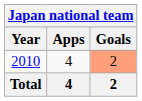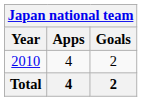(113, 61) lightsalmon background -> (113, 61) no background
